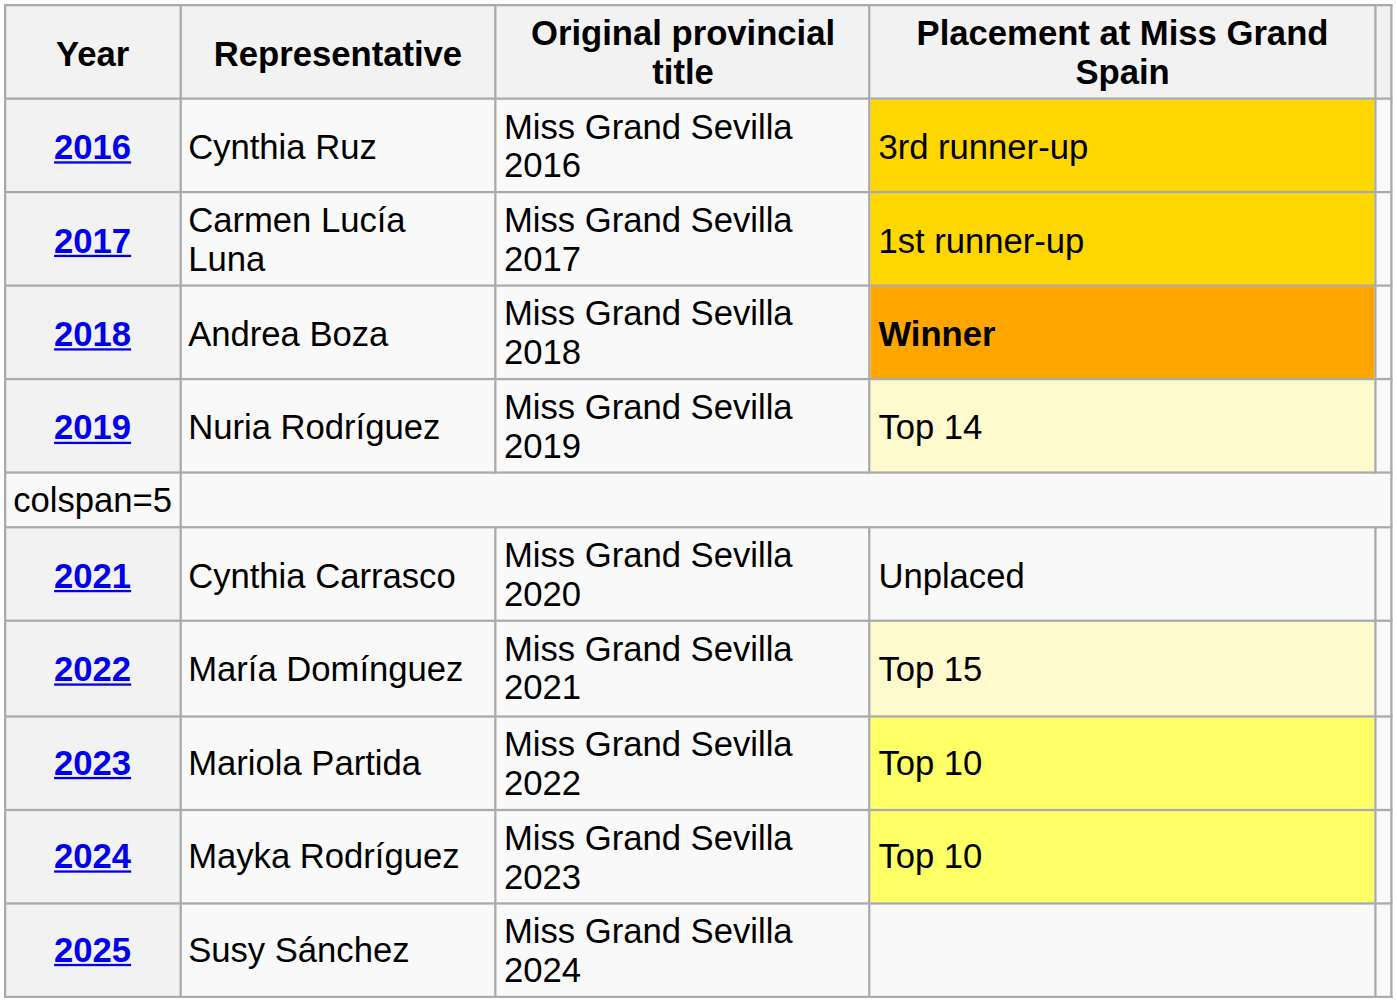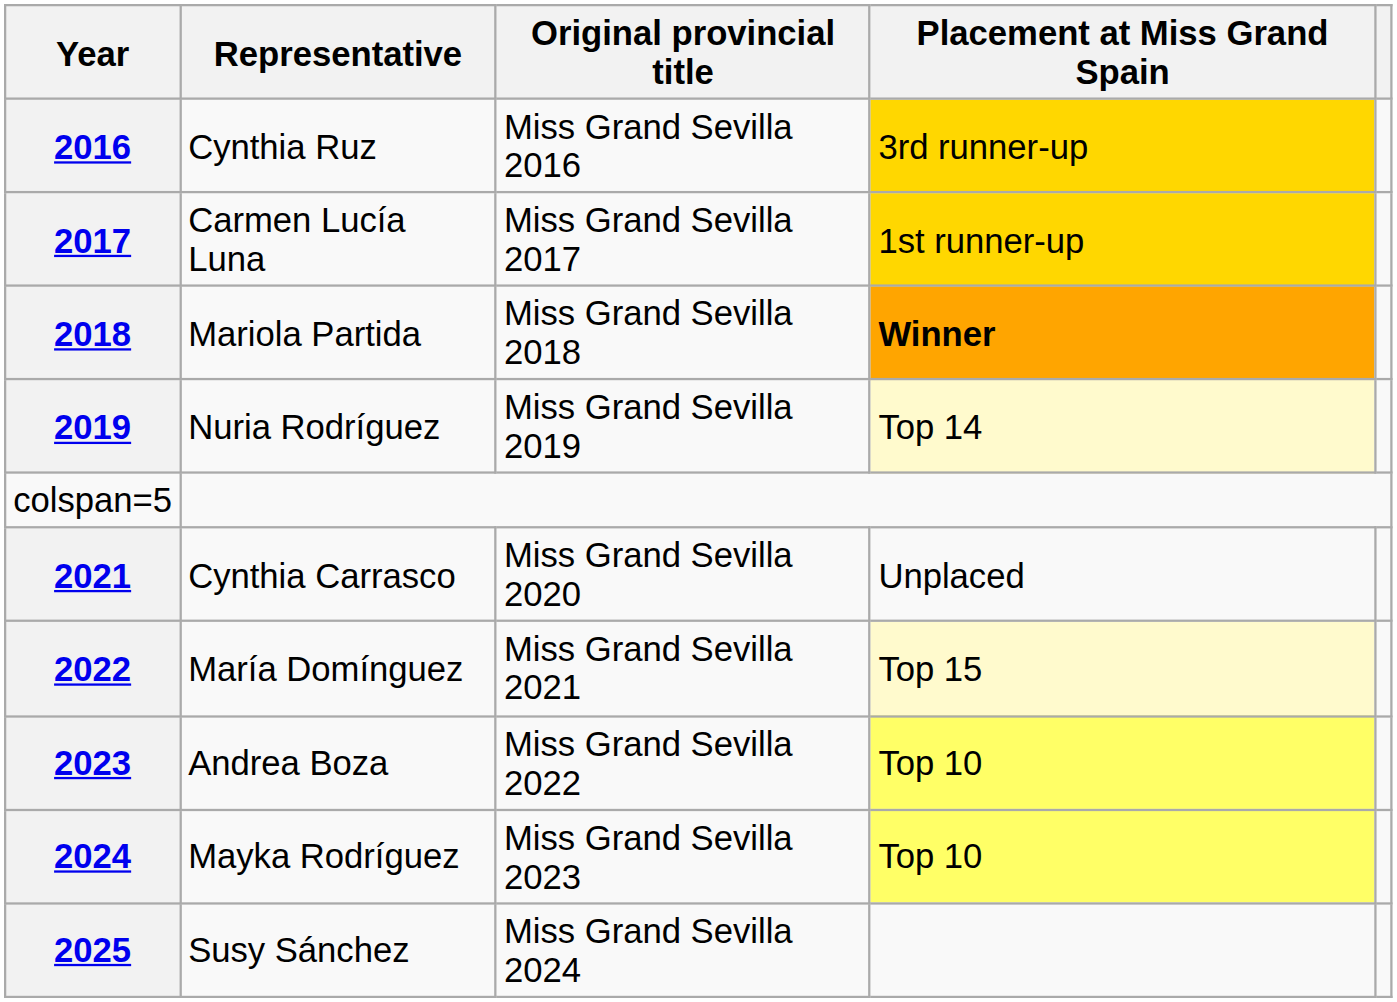(288, 333) Andrea Boza -> (305, 333) Mariola Partida
(305, 762) Mariola Partida -> (288, 762) Andrea Boza
